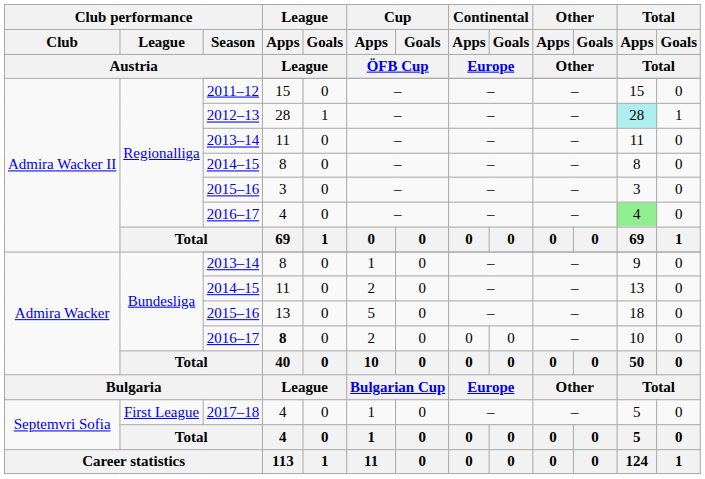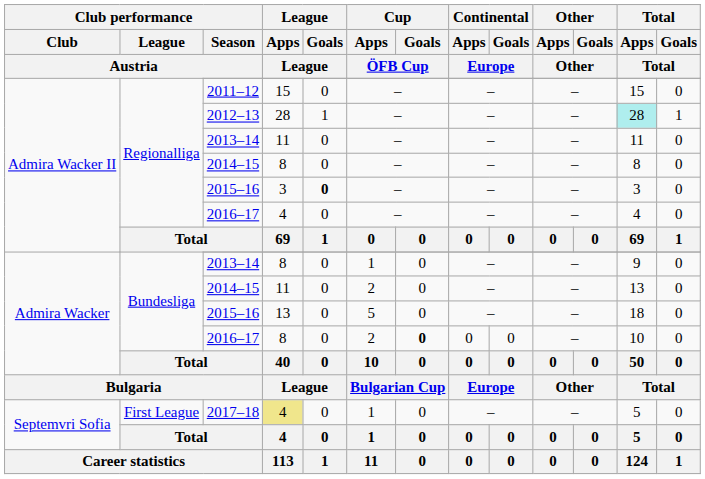(325, 190) normal -> (325, 190) bold
(637, 214) lightgreen background -> (637, 214) no background
(283, 338) bold -> (283, 338) normal
(422, 338) normal -> (422, 338) bold
(283, 412) no background -> (283, 412) khaki background
